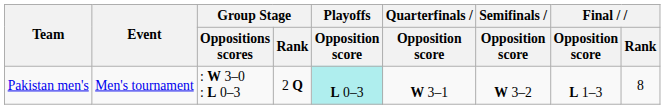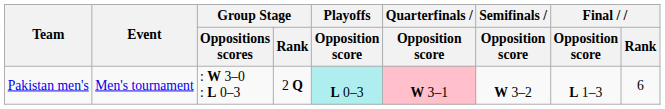(429, 93) no background -> (429, 93) pink background
(641, 85) 8 -> (641, 85) 6
